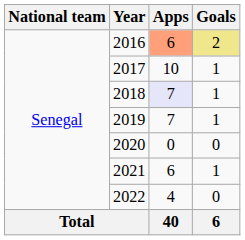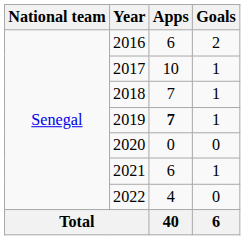(171, 42) lightsalmon background -> (171, 42) no background
(216, 42) khaki background -> (216, 42) no background
(171, 94) lavender background -> (171, 94) no background
(171, 119) normal -> (171, 119) bold
